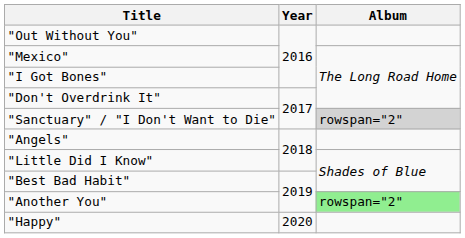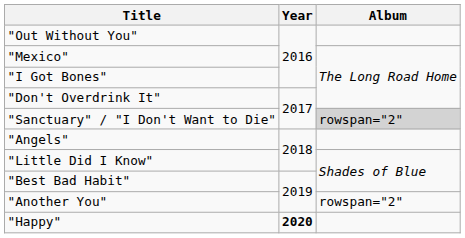(361, 202) lightgreen background -> (361, 202) no background
(297, 223) normal -> (297, 223) bold
